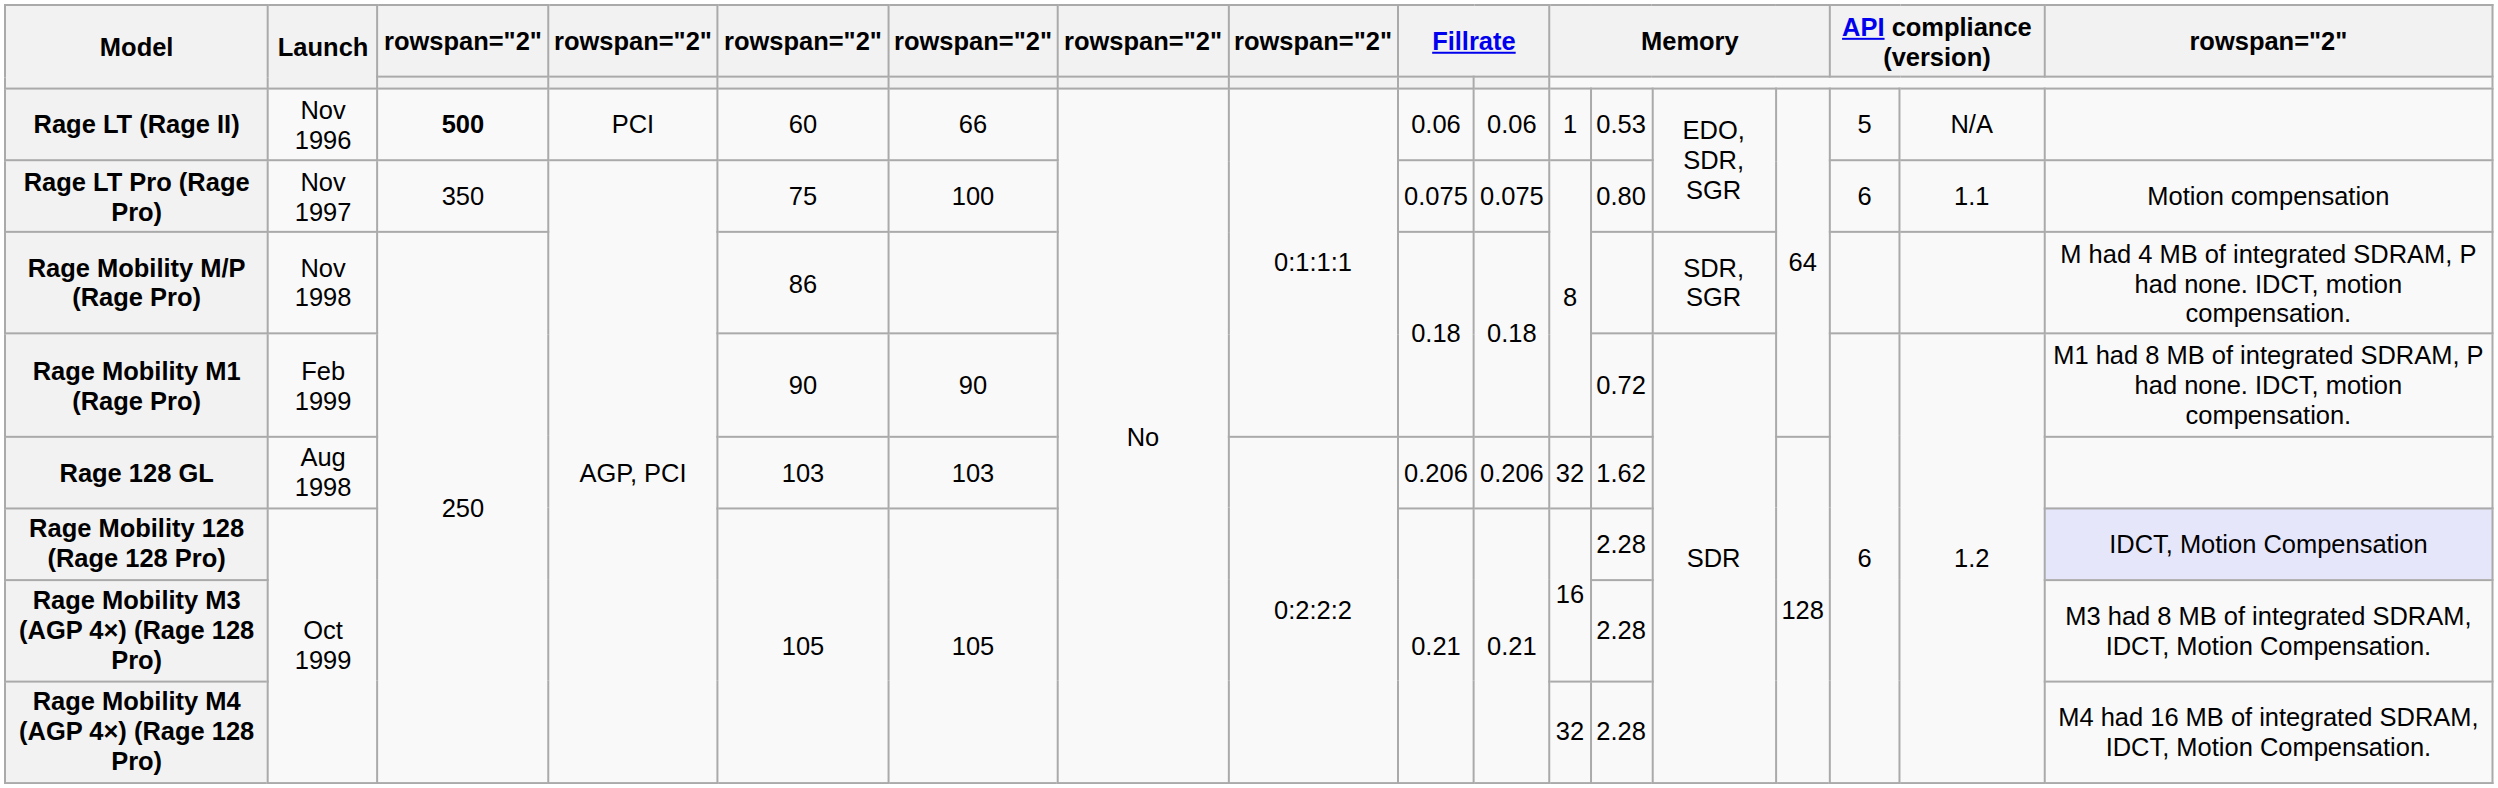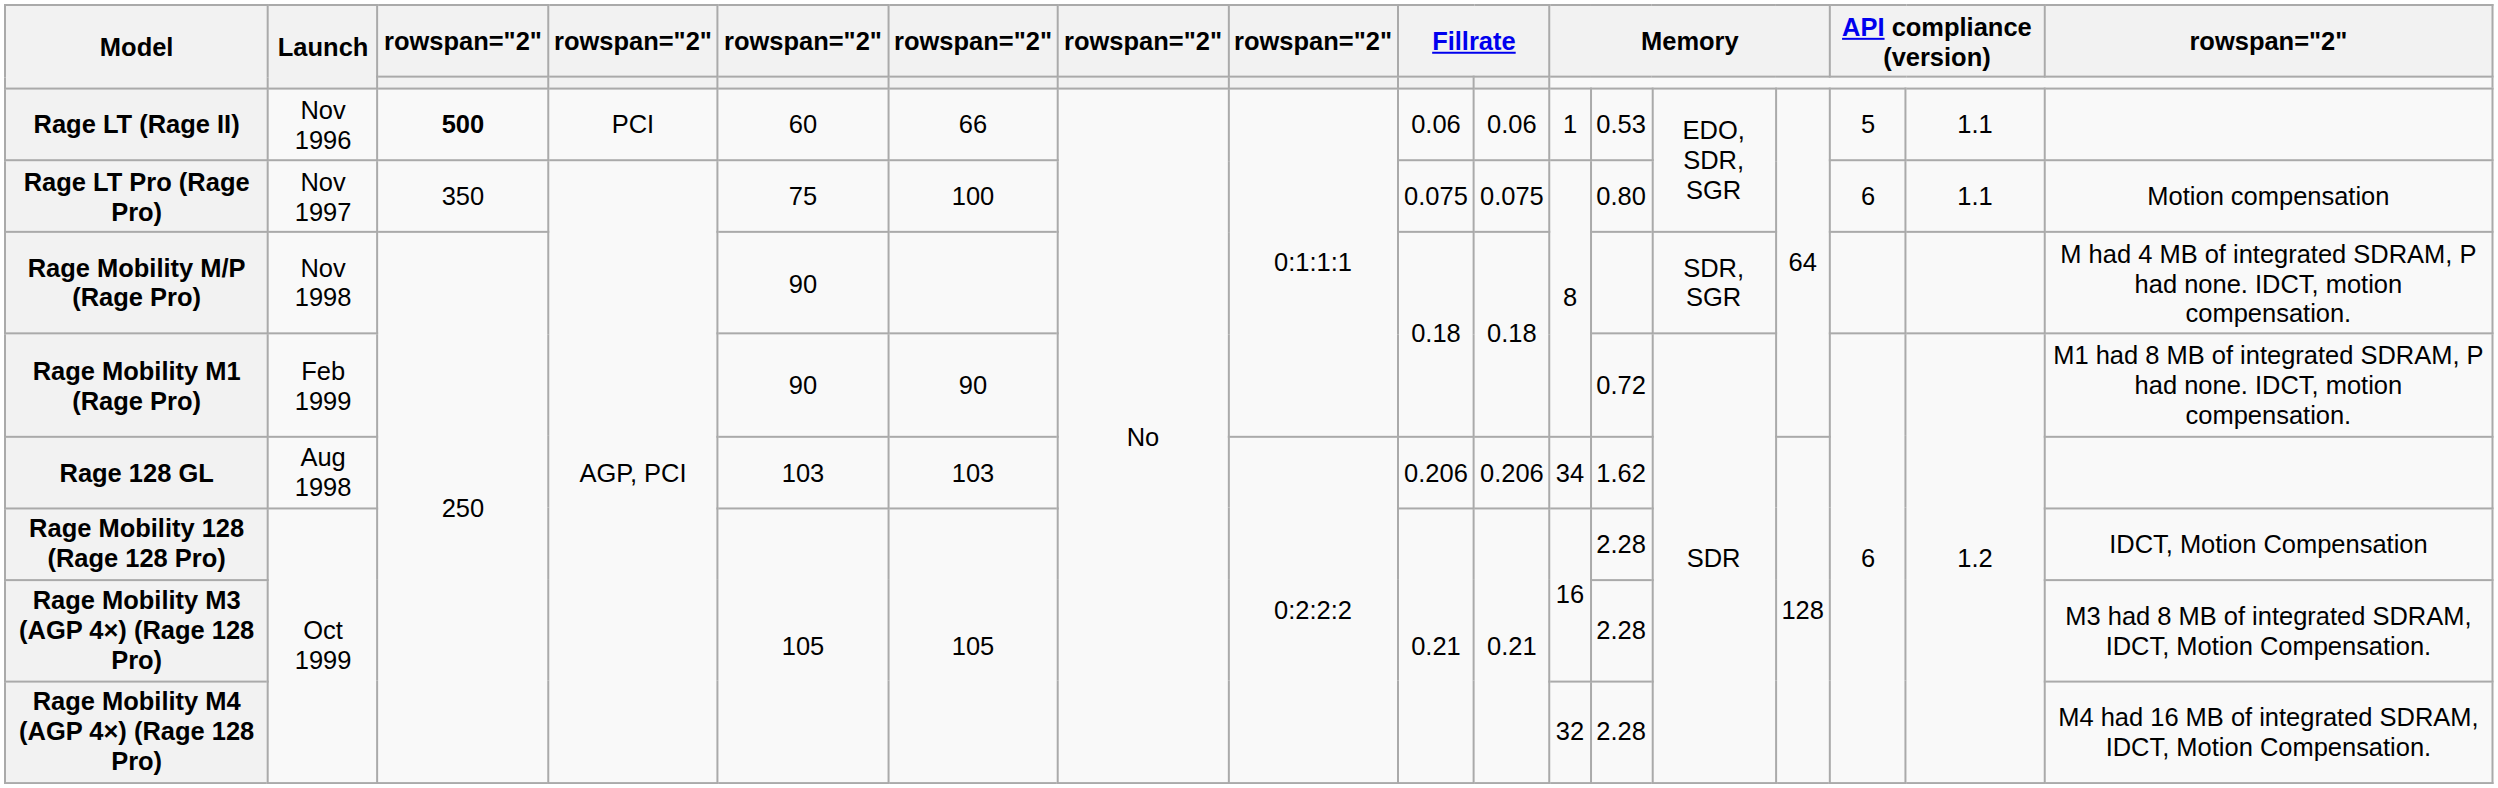(1972, 125) N/A -> (1975, 125) 1.1
(803, 283) 86 -> (803, 283) 90
(1570, 472) 32 -> (1570, 472) 34
(2268, 543) lavender background -> (2268, 543) no background
